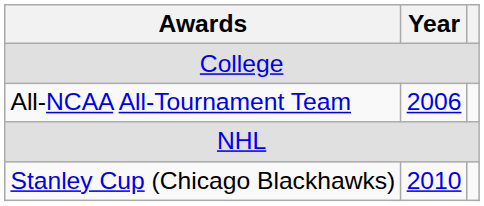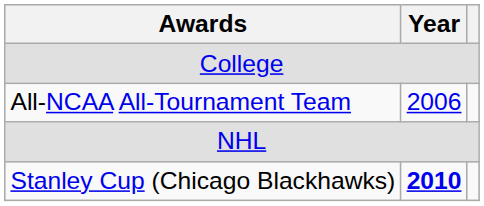(434, 180) normal -> (434, 180) bold
